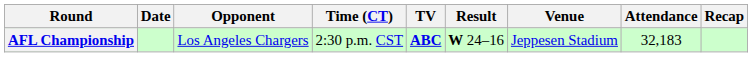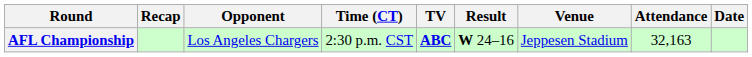columns swapped: (156, 16) <-> (724, 16)
(661, 39) 32,183 -> (671, 39) 32,163
